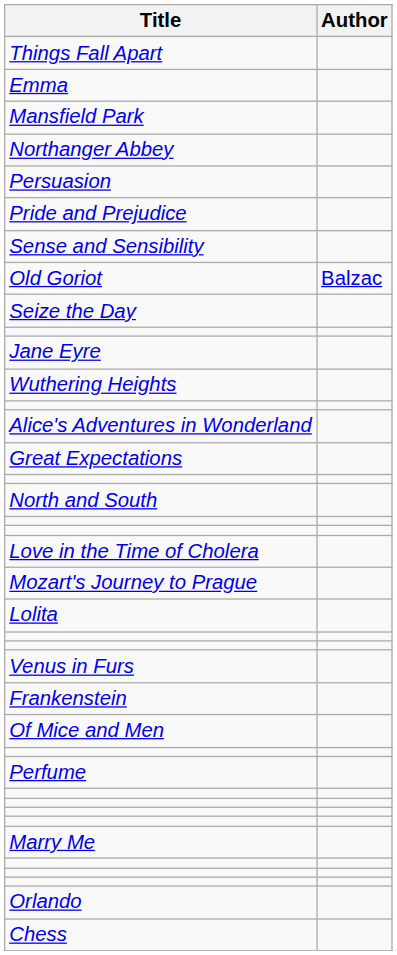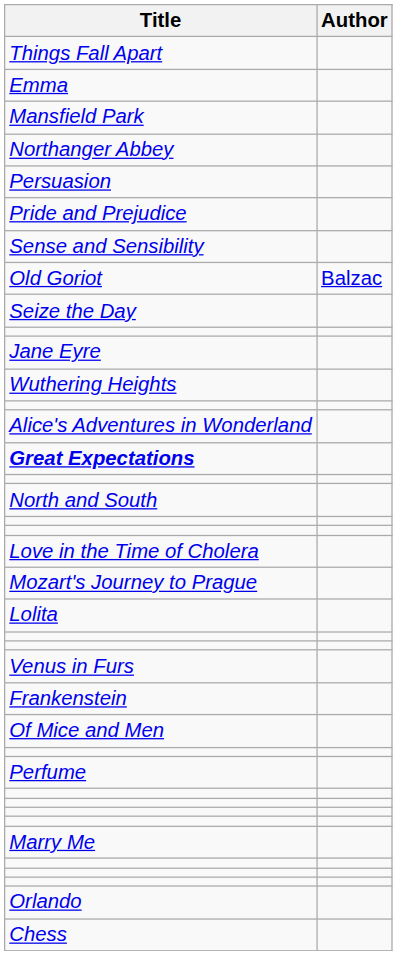(96, 458) normal -> (102, 458) bold
